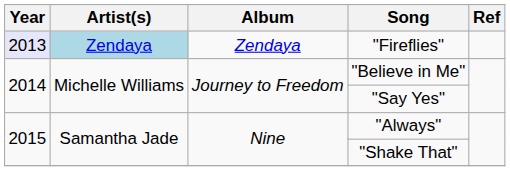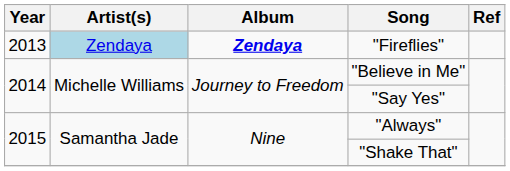(27, 44) lavender background -> (27, 44) no background
(268, 44) normal -> (268, 44) bold
